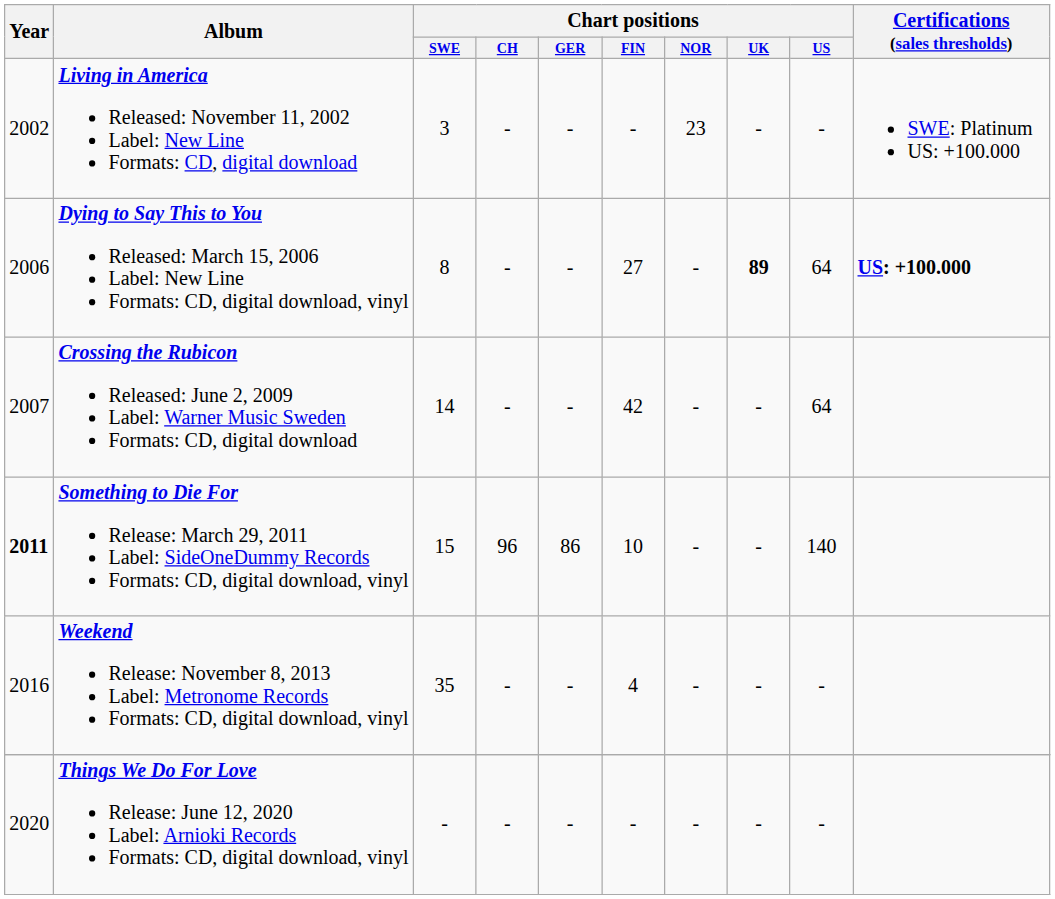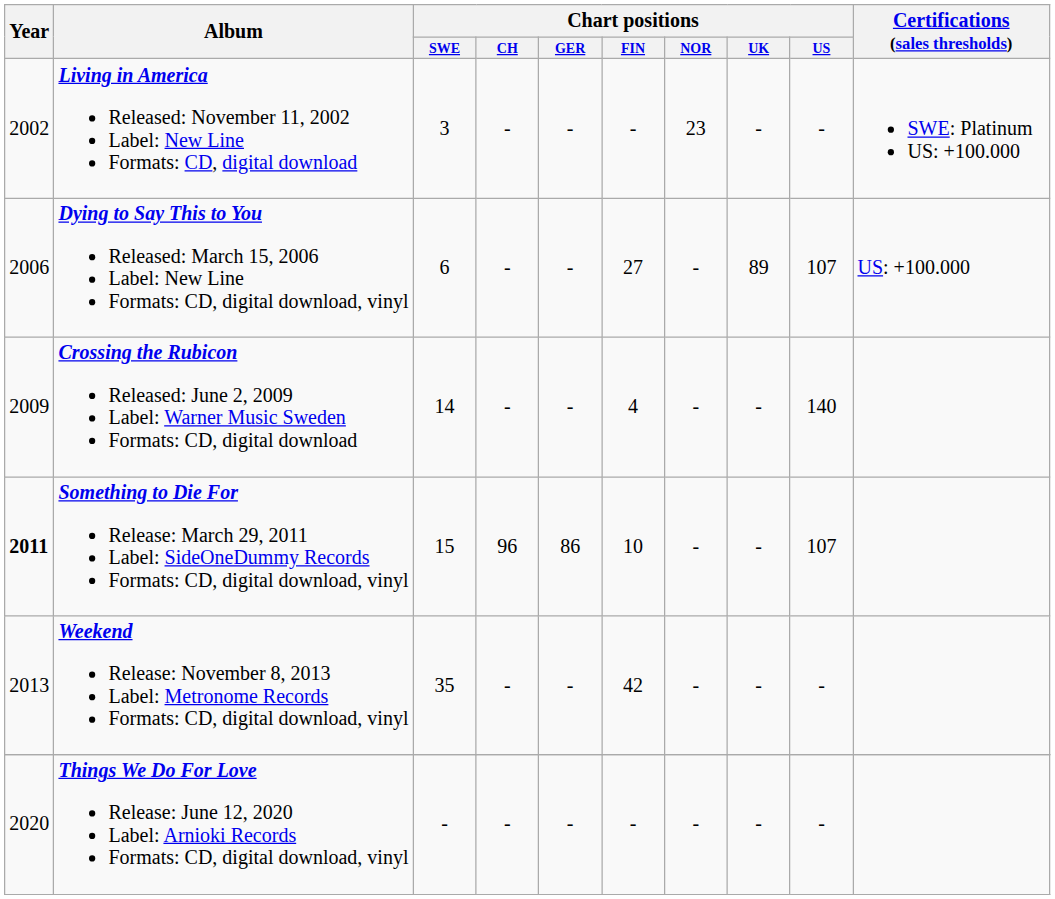(444, 267) 8 -> (444, 267) 6
(759, 267) bold -> (759, 267) normal
(821, 267) 64 -> (821, 267) 107
(914, 267) bold -> (914, 267) normal
(29, 406) 2007 -> (29, 406) 2009
(633, 406) 42 -> (633, 406) 4
(821, 406) 64 -> (821, 406) 140
(821, 545) 140 -> (821, 545) 107
(29, 685) 2016 -> (29, 685) 2013
(633, 685) 4 -> (633, 685) 42
